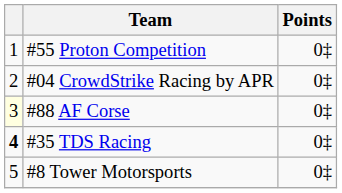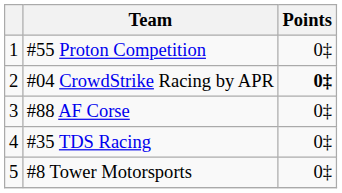(323, 81) normal -> (323, 81) bold
(14, 111) lightyellow background -> (14, 111) no background
(14, 142) bold -> (14, 142) normal
